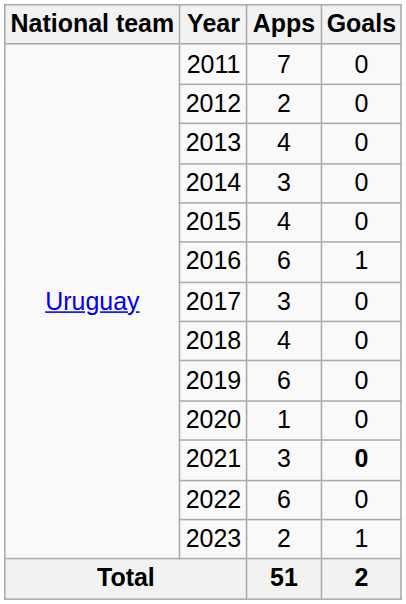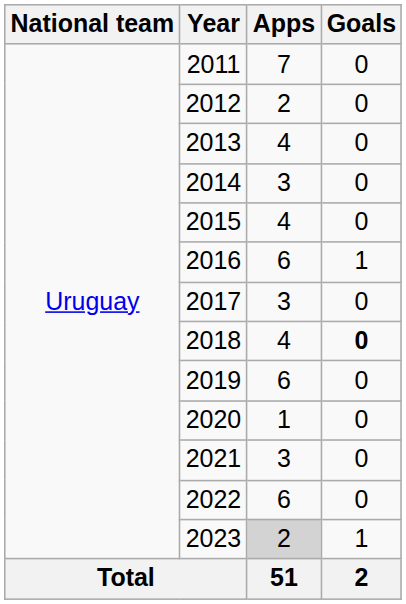(361, 340) normal -> (361, 340) bold
(361, 459) bold -> (361, 459) normal
(284, 538) no background -> (284, 538) lightgrey background
